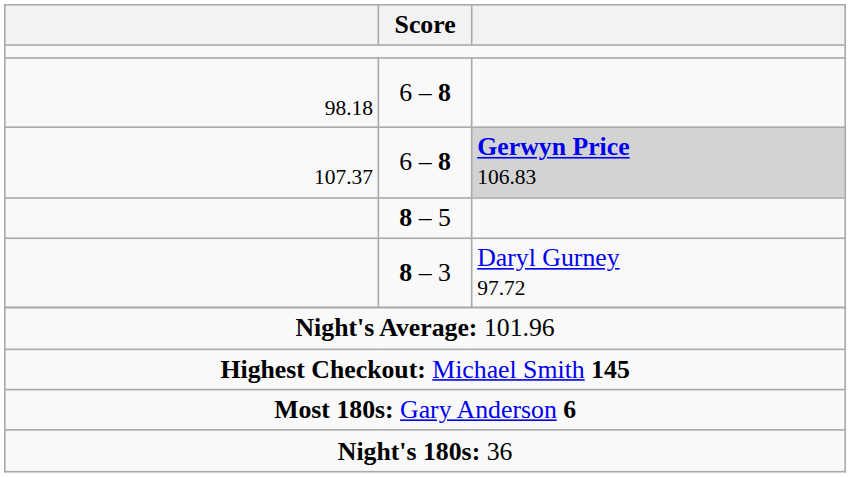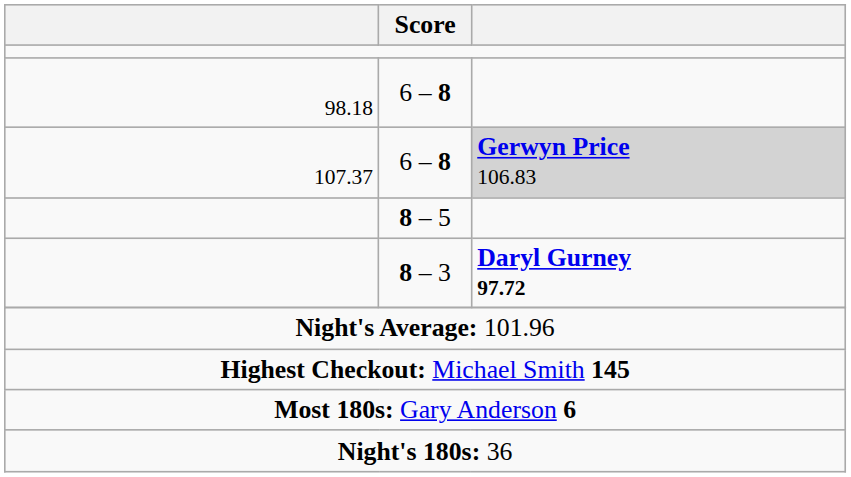(548, 272) normal -> (554, 272) bold
